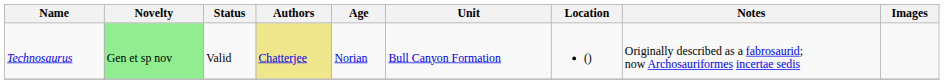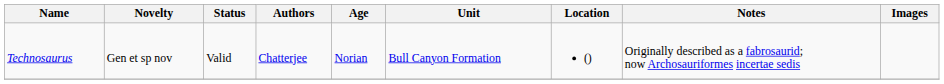(139, 57) lightgreen background -> (139, 57) no background
(283, 57) khaki background -> (283, 57) no background
